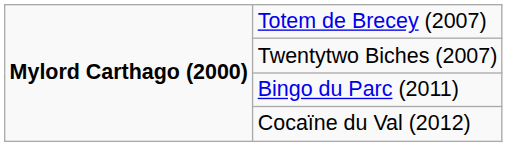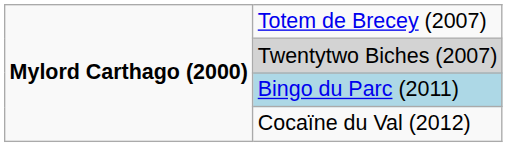(378, 55) no background -> (378, 55) lightgrey background
(358, 89) no background -> (358, 89) lightblue background
